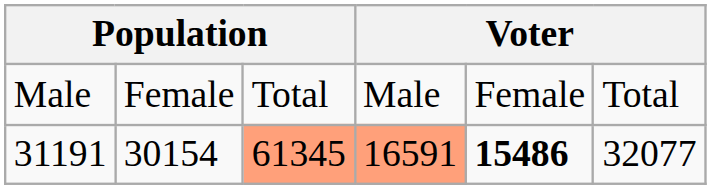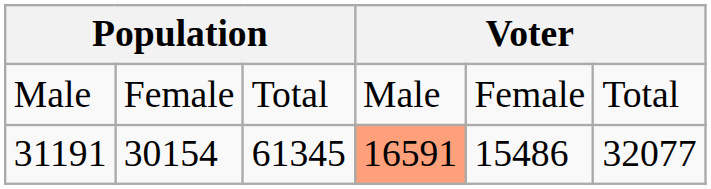(299, 153) lightsalmon background -> (299, 153) no background
(521, 153) bold -> (521, 153) normal
